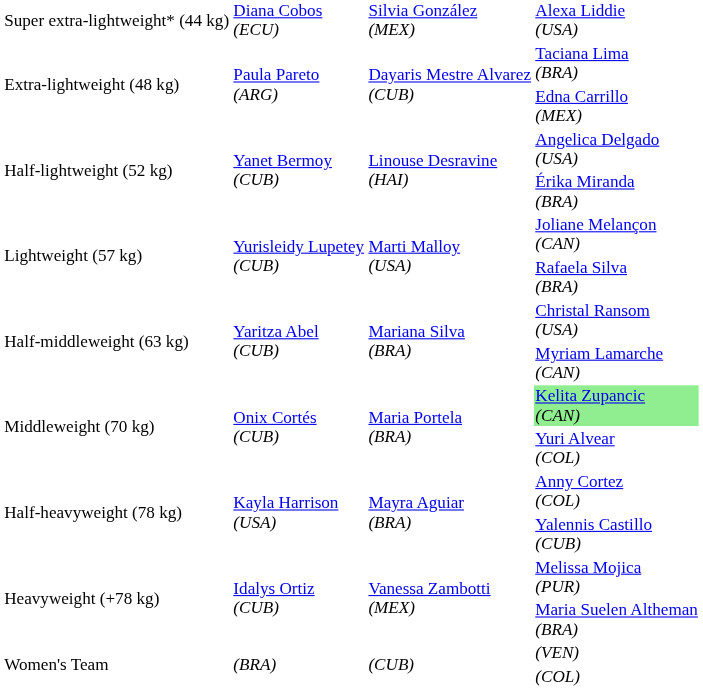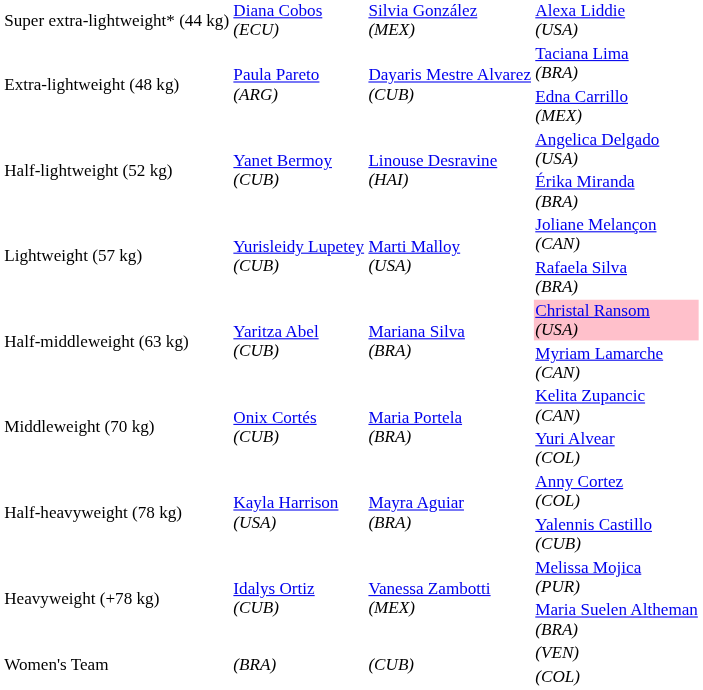(593, 320) no background -> (593, 320) pink background
(590, 405) lightgreen background -> (590, 405) no background
